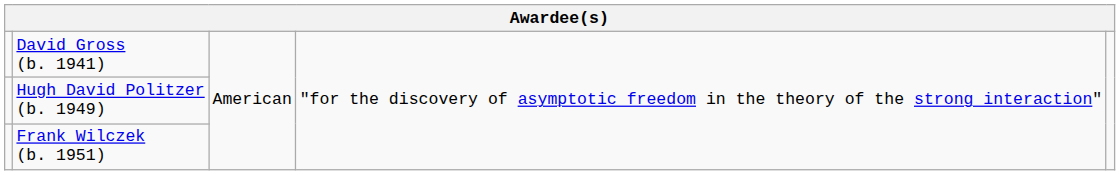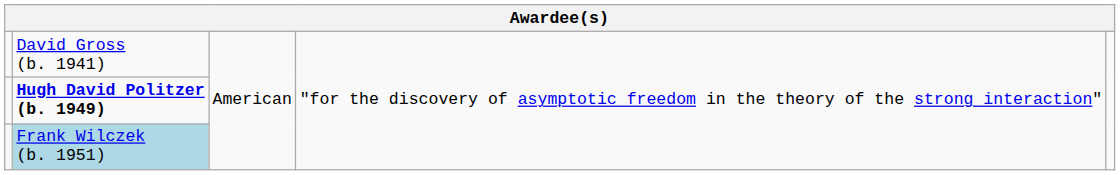(111, 100) normal -> (111, 100) bold
(81, 146) no background -> (81, 146) lightblue background
